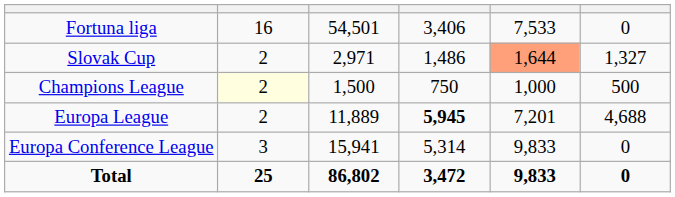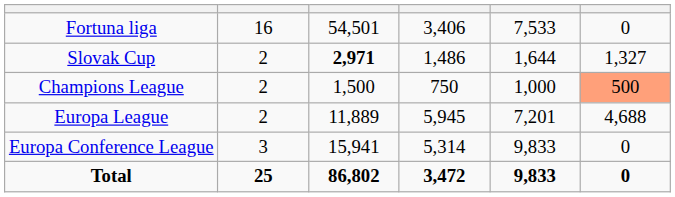(354, 57) normal -> (354, 57) bold
(535, 57) lightsalmon background -> (535, 57) no background
(263, 87) lightyellow background -> (263, 87) no background
(625, 87) no background -> (625, 87) lightsalmon background
(444, 117) bold -> (444, 117) normal
